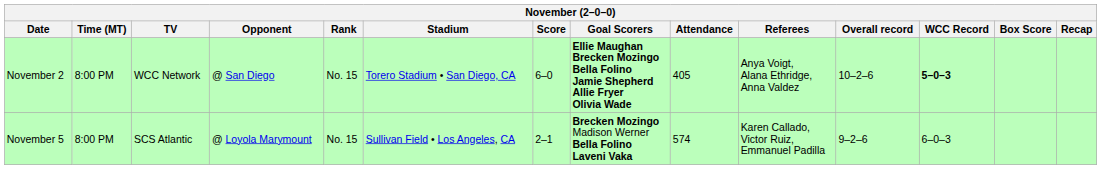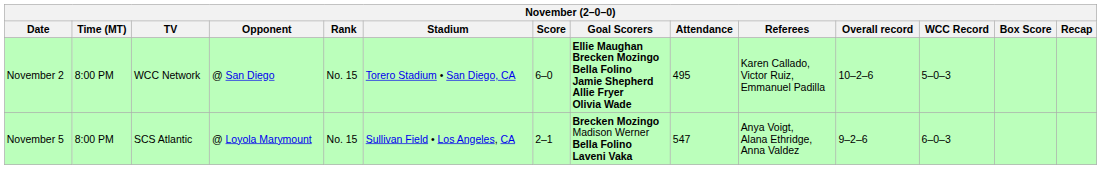(682, 75) 405 -> (682, 75) 495
(776, 75) Anya Voigt, Alana Ethridge, Anna Valdez -> (783, 75) Karen Callado, Victor Ruiz, Emmanuel Padilla
(936, 75) bold -> (936, 75) normal
(682, 139) 574 -> (682, 139) 547
(783, 139) Karen Callado, Victor Ruiz, Emmanuel Padilla -> (776, 139) Anya Voigt, Alana Ethridge, Anna Valdez
